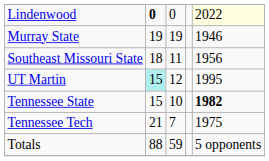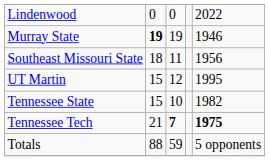(152, 15) bold -> (152, 15) normal
(209, 15) lightyellow background -> (209, 15) no background
(156, 36) normal -> (156, 36) bold
(156, 79) paleturquoise background -> (156, 79) no background
(209, 101) bold -> (209, 101) normal
(172, 123) normal -> (172, 123) bold
(209, 123) normal -> (209, 123) bold
